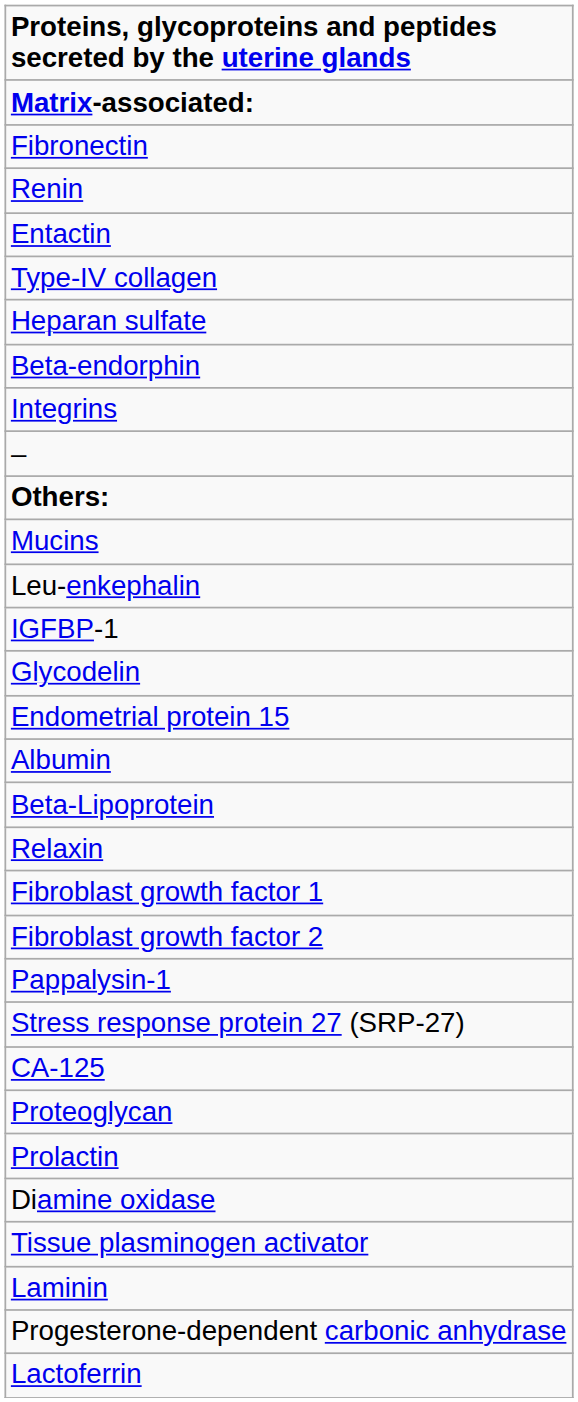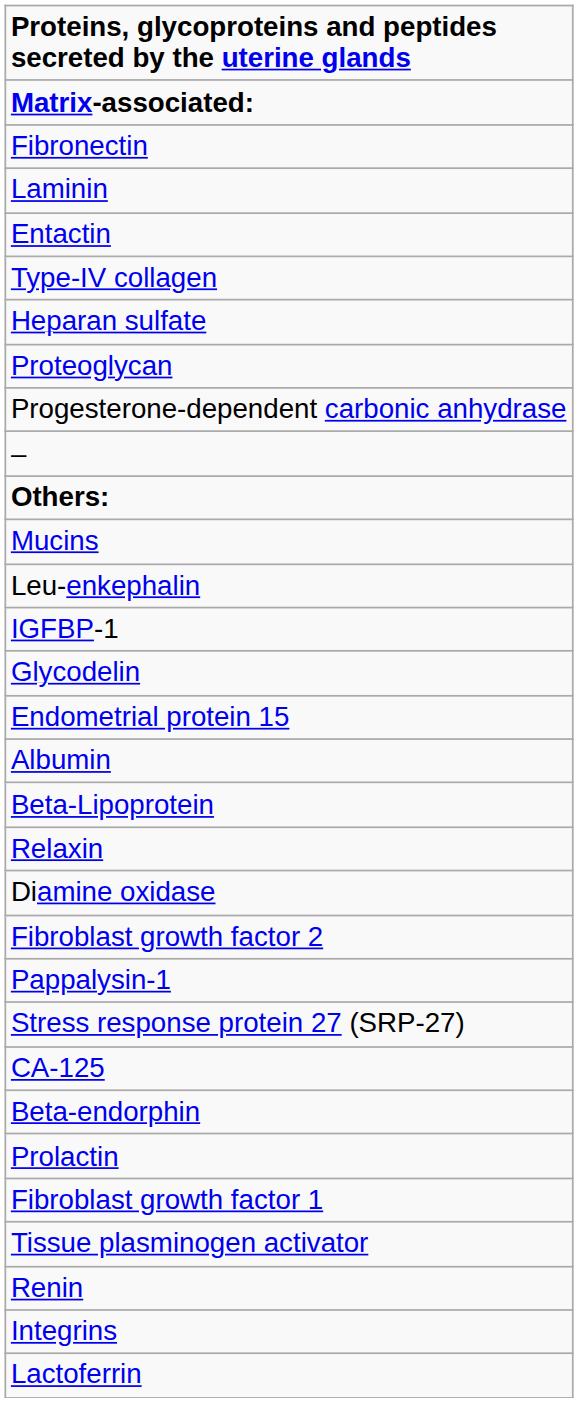(47, 189) Renin -> (59, 189) Laminin
(106, 365) Beta-endorphin -> (92, 365) Proteoglycan
(64, 409) Integrins -> (289, 409) Progesterone-dependent carbonic anhydrase
(167, 892) Fibroblast growth factor 1 -> (113, 892) Diamine oxidase
(92, 1111) Proteoglycan -> (106, 1111) Beta-endorphin
(113, 1199) Diamine oxidase -> (167, 1199) Fibroblast growth factor 1
(59, 1287) Laminin -> (47, 1287) Renin
(289, 1331) Progesterone-dependent carbonic anhydrase -> (64, 1331) Integrins
